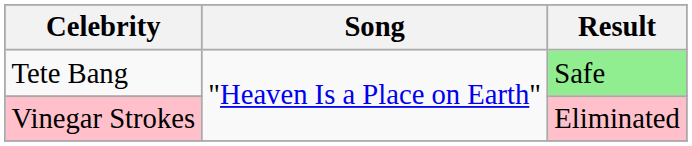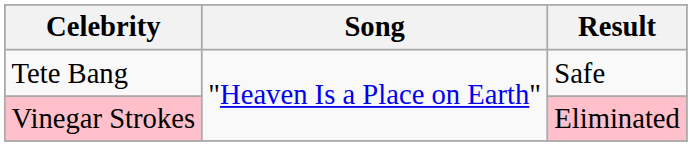(580, 72) lightgreen background -> (580, 72) no background
